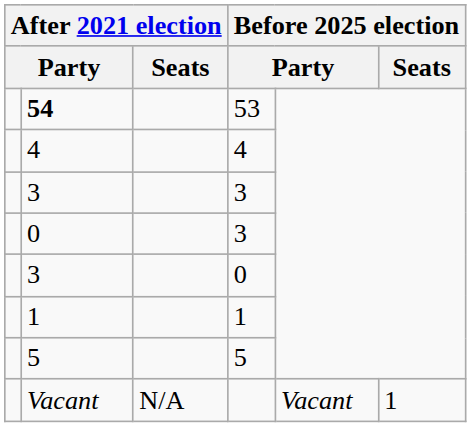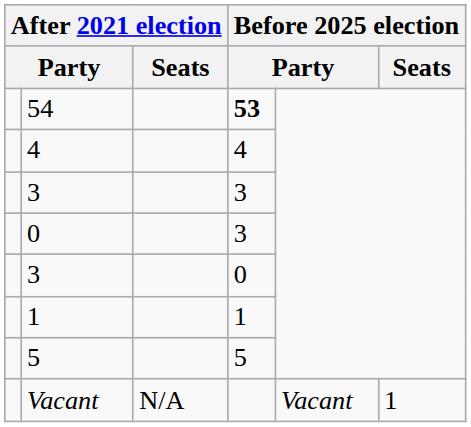(40, 108) bold -> (40, 108) normal
(247, 108) normal -> (247, 108) bold
